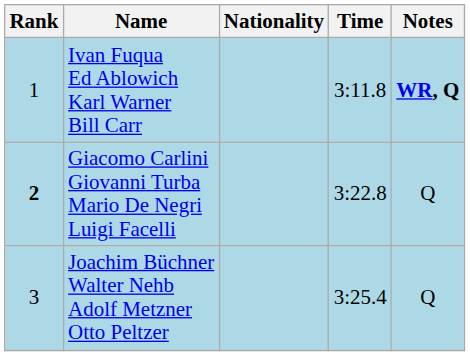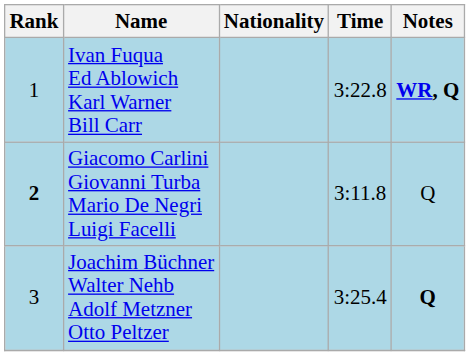(360, 89) 3:11.8 -> (360, 89) 3:22.8
(360, 193) 3:22.8 -> (360, 193) 3:11.8
(428, 297) normal -> (428, 297) bold
